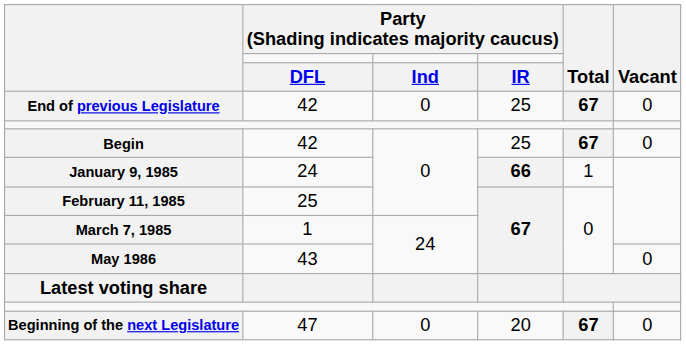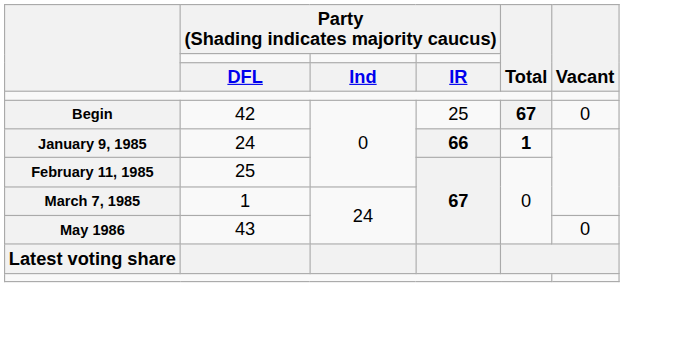- row: (124, 106)
(588, 172) normal -> (526, 143) bold
- row: (124, 325)
